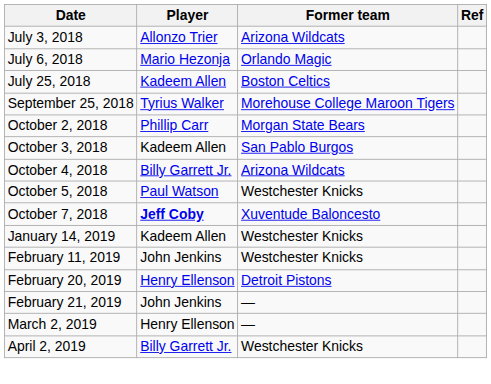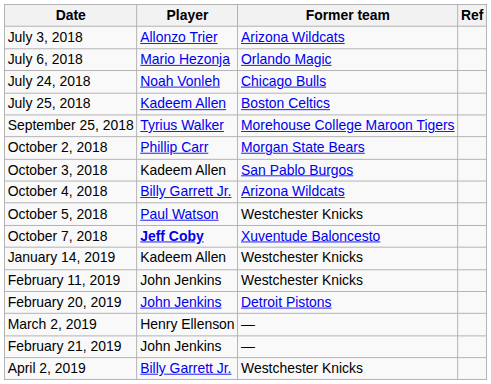+ row: (49, 81)
(187, 280) Henry Ellenson -> (181, 302) John Jenkins
rows swapped: (65, 302) <-> (52, 324)
